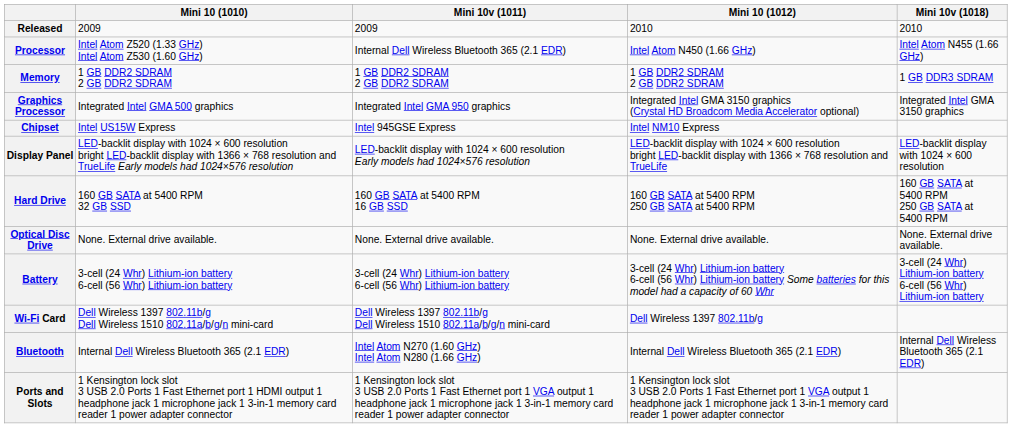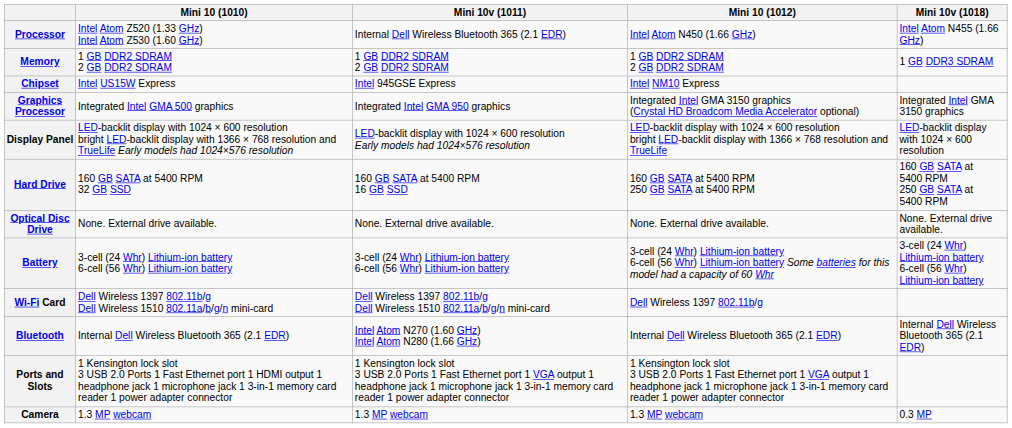- row: (40, 28)
rows swapped: (40, 128) <-> (40, 106)
+ row: (40, 414)
